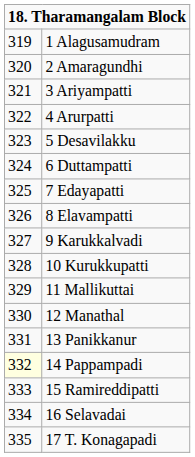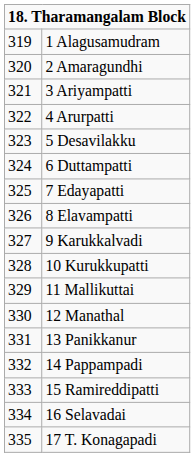(20, 365) lightyellow background -> (20, 365) no background
